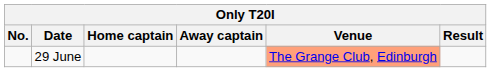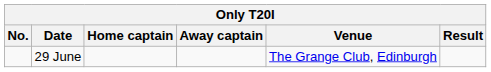(353, 56) lightsalmon background -> (353, 56) no background
